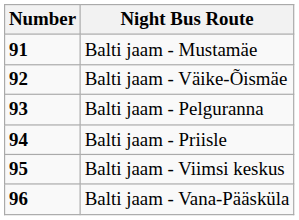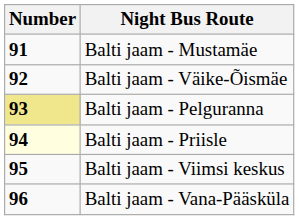(18, 109) no background -> (18, 109) khaki background
(18, 139) no background -> (18, 139) lightyellow background
